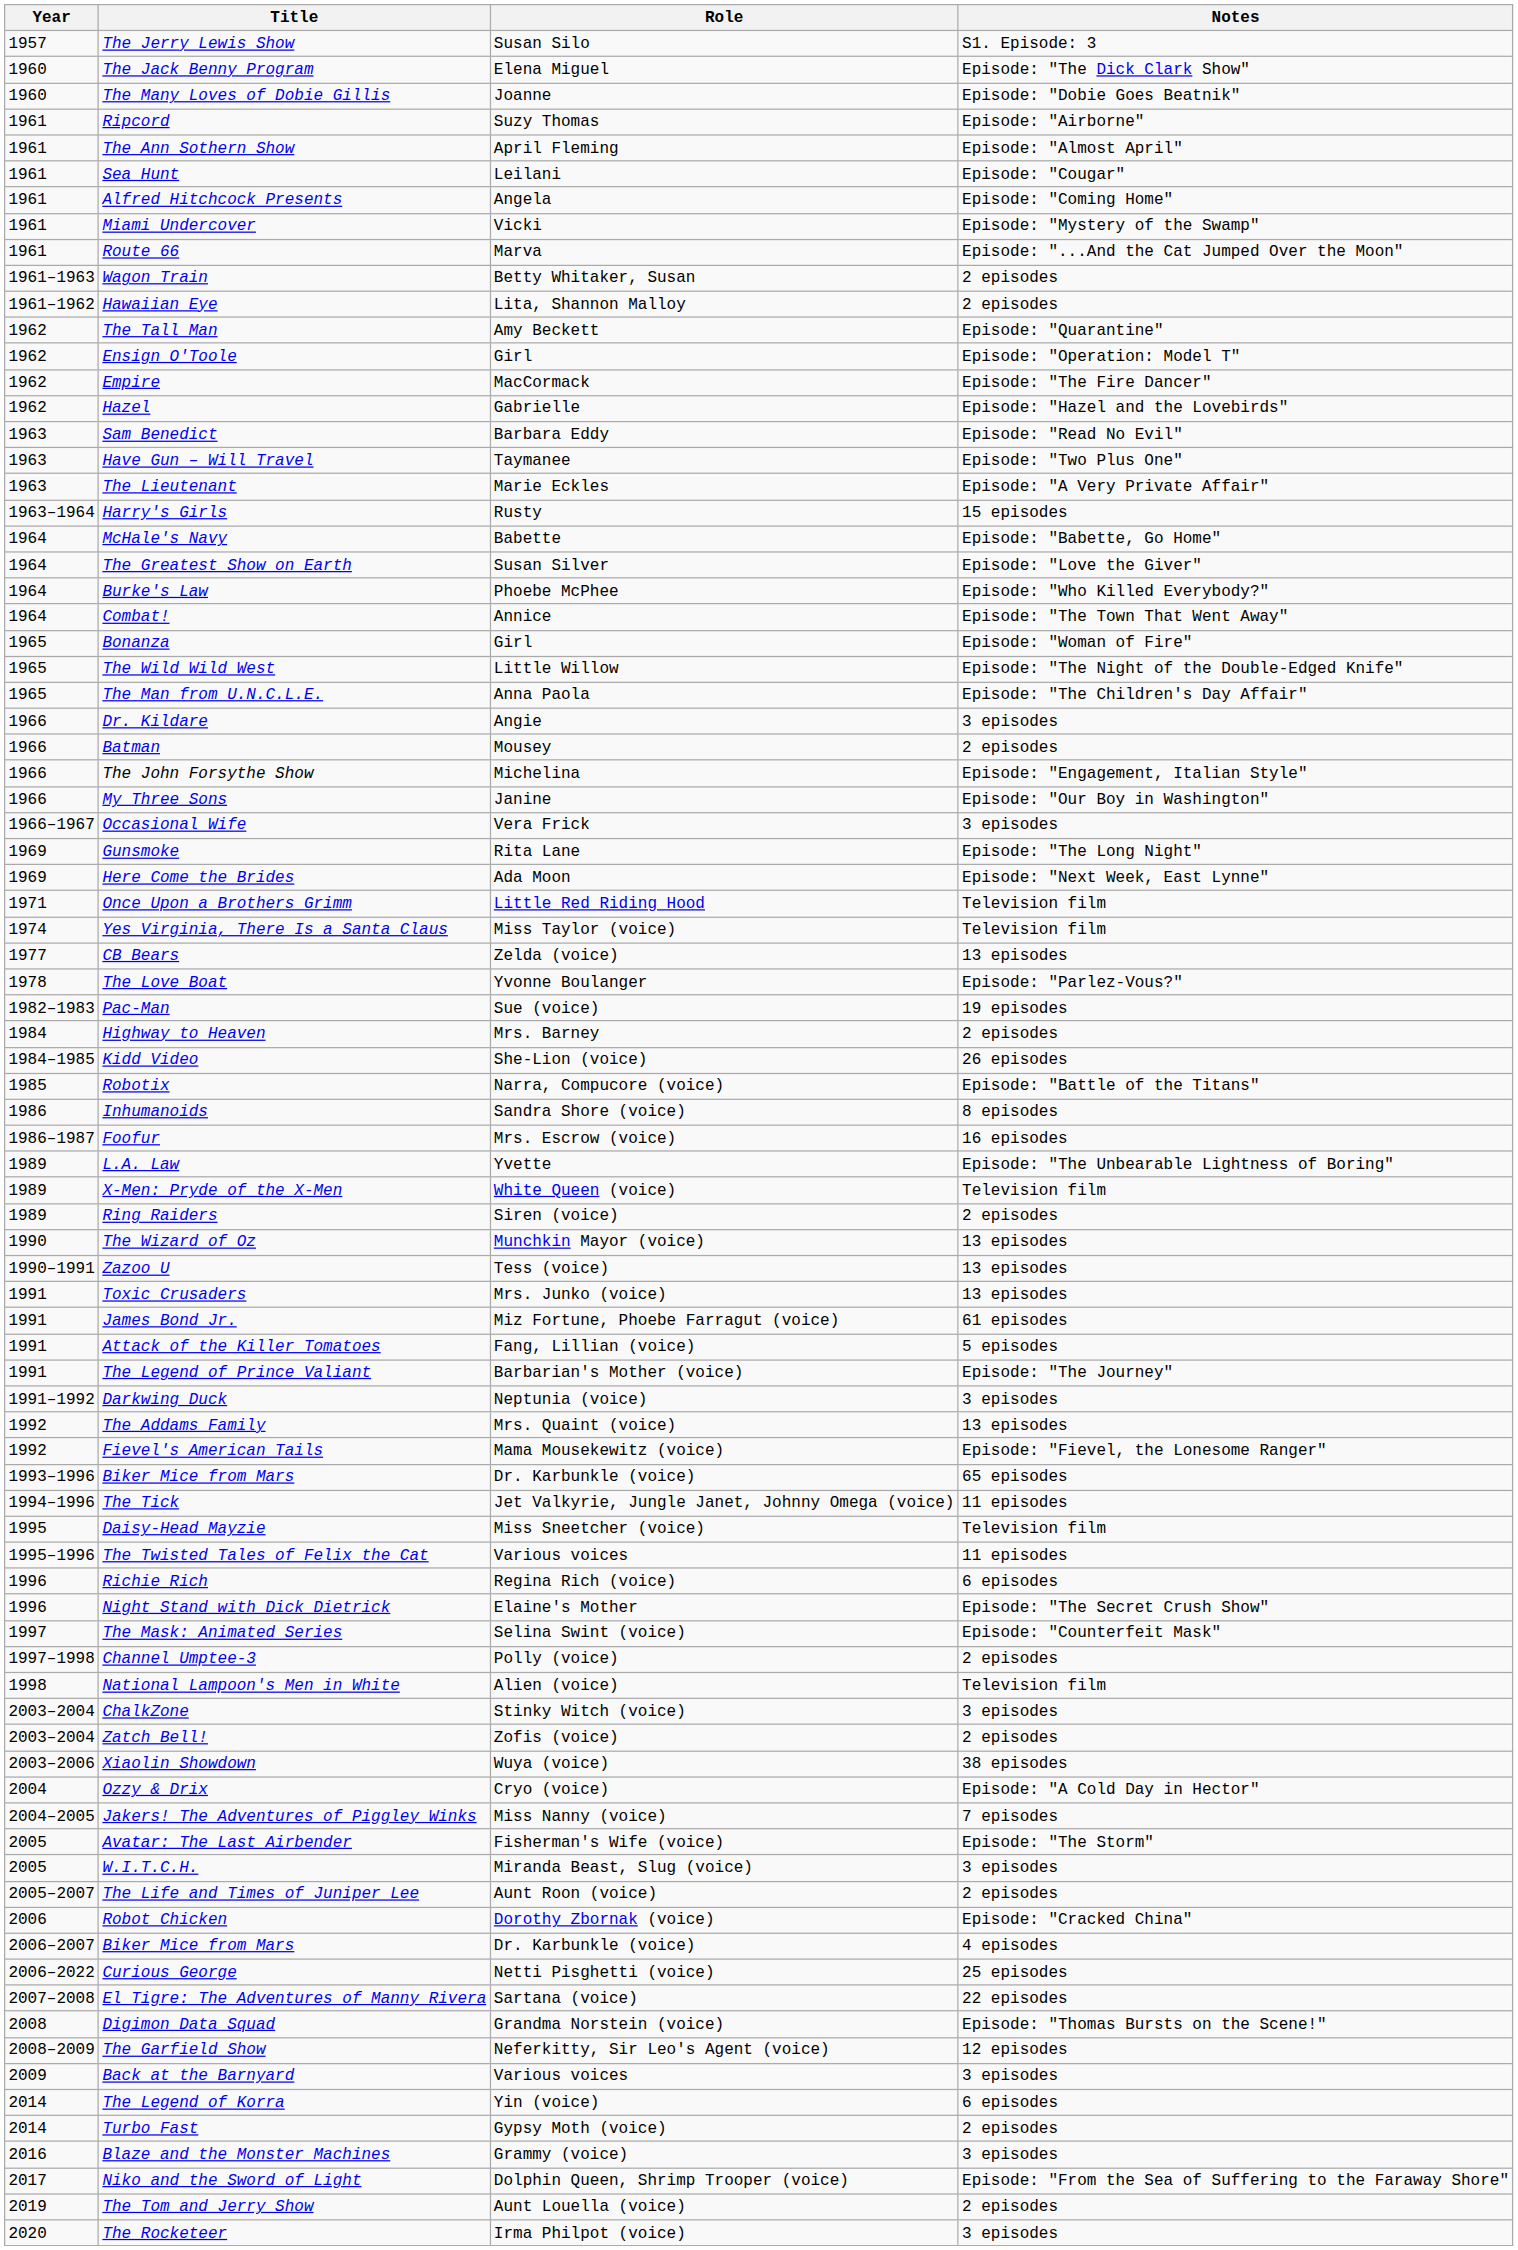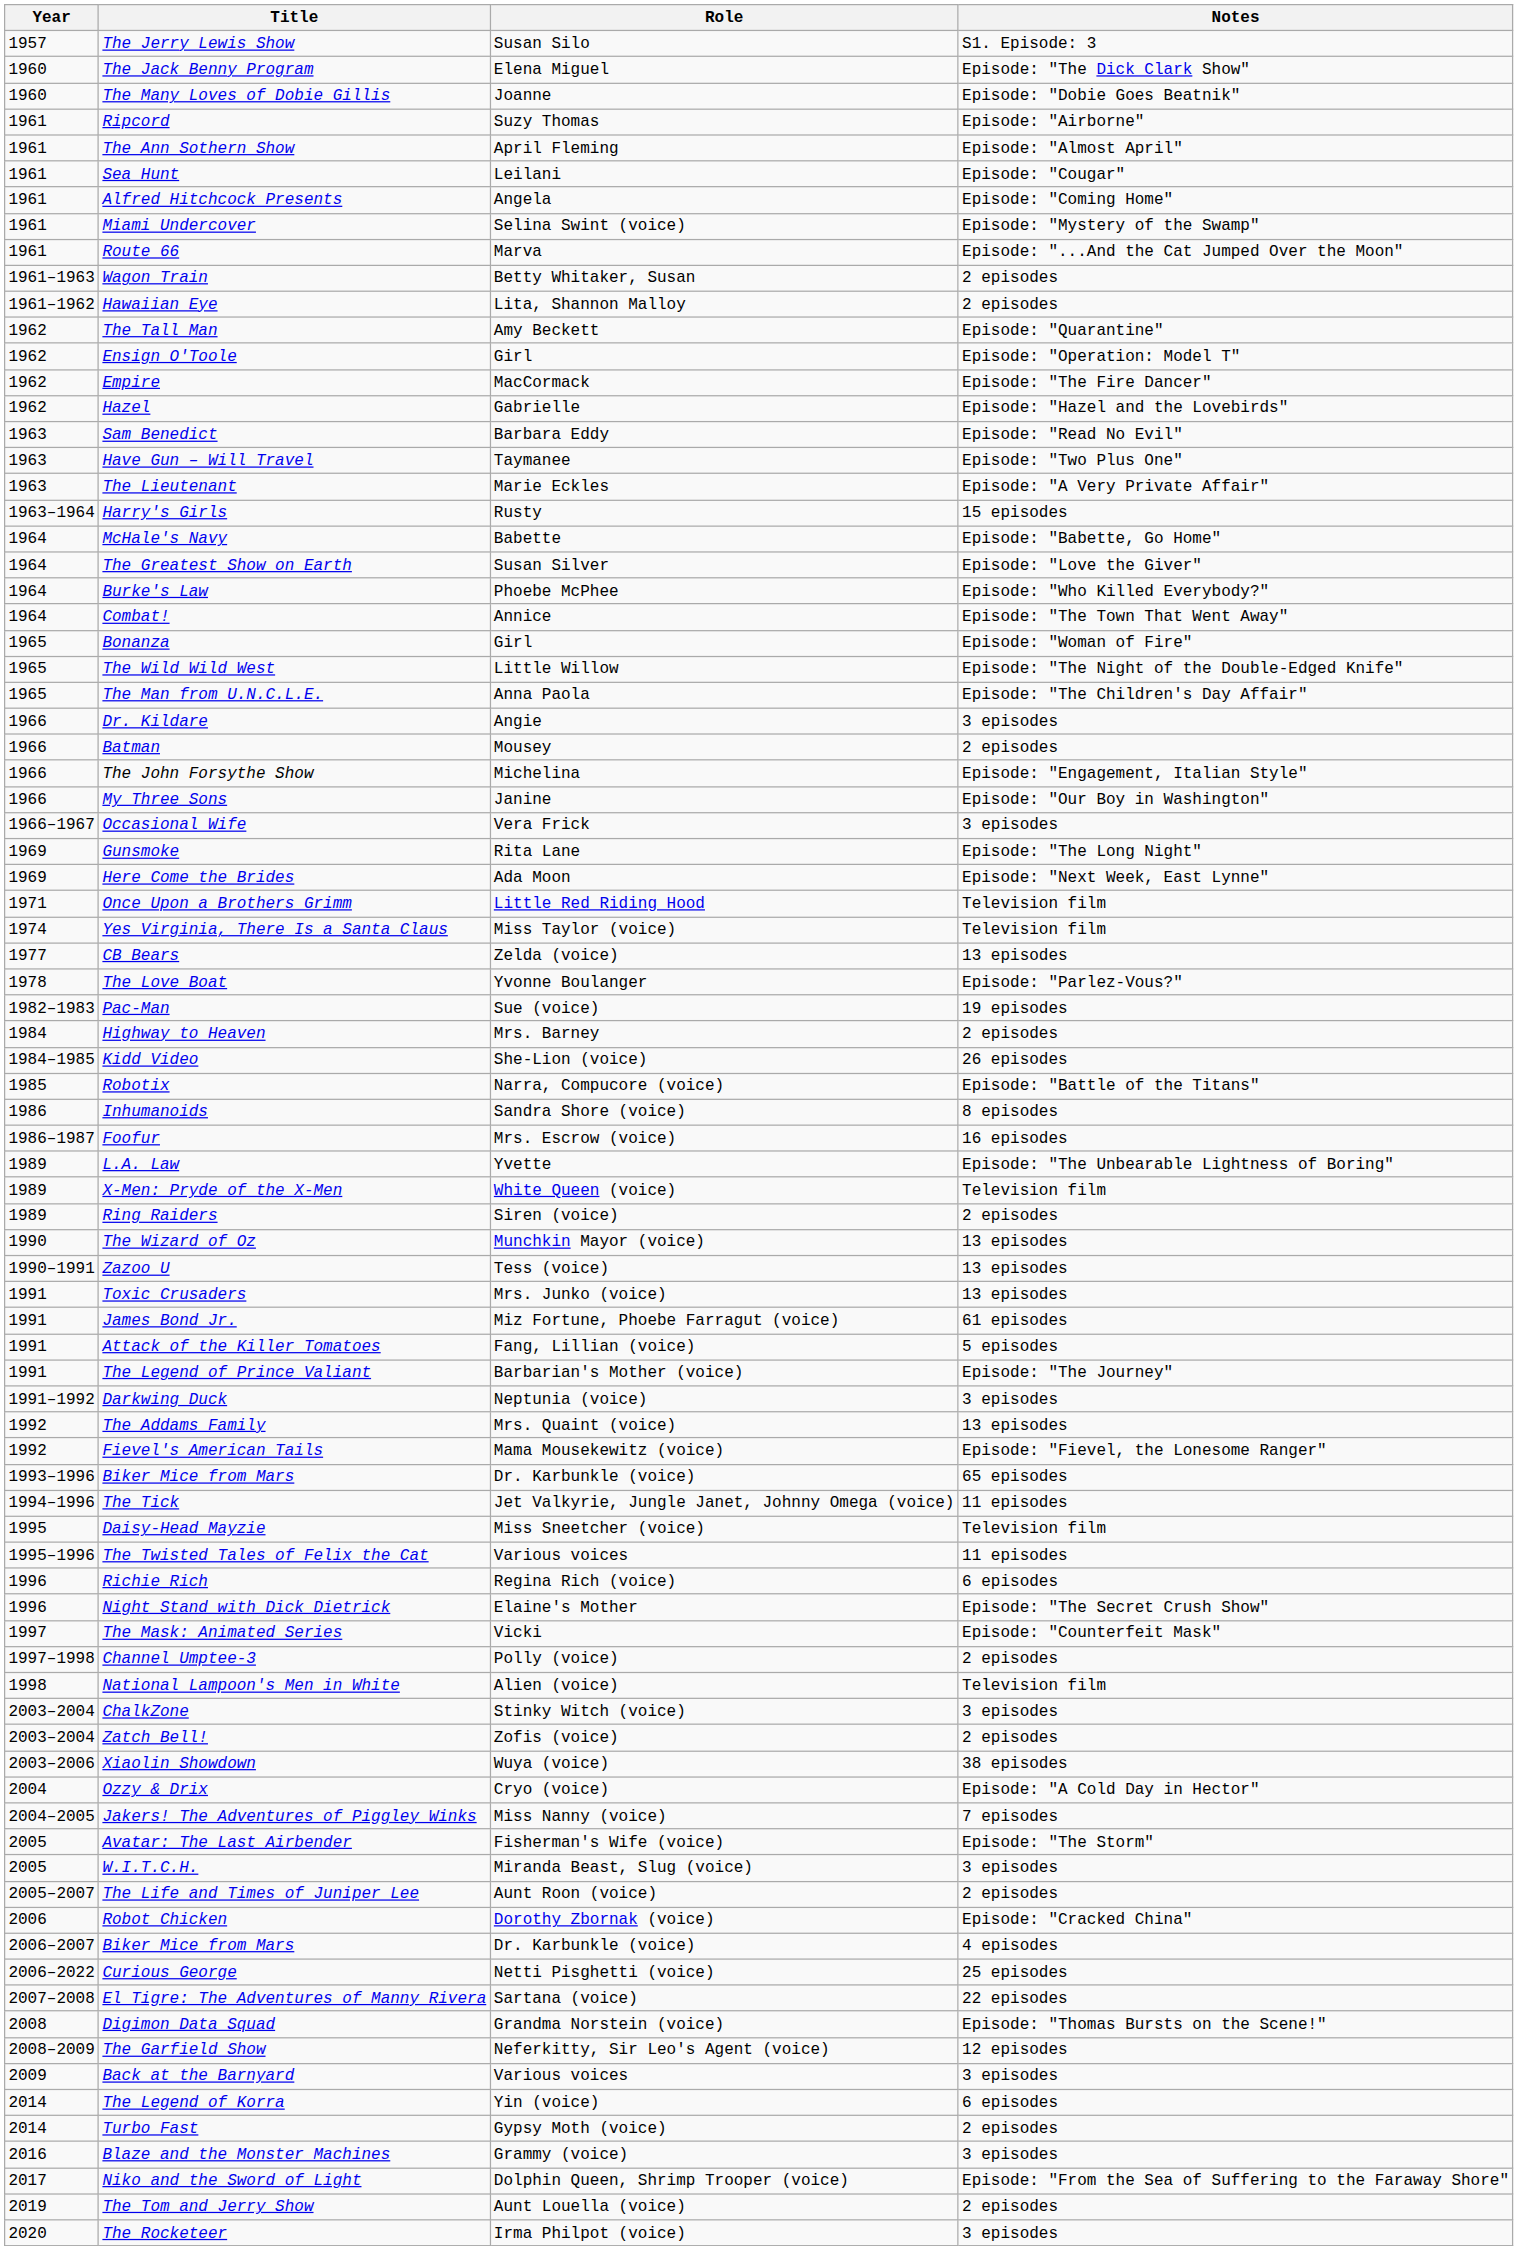(518, 226) Vicki -> (590, 226) Selina Swint (voice)
(590, 1633) Selina Swint (voice) -> (518, 1633) Vicki
